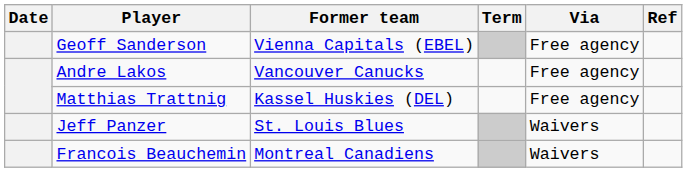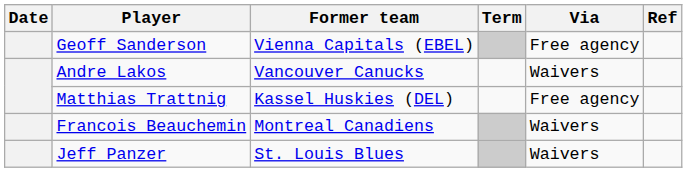(585, 72) Free agency -> (565, 72) Waivers
rows swapped: (111, 127) <-> (151, 154)
